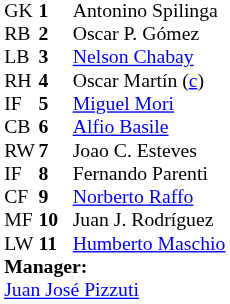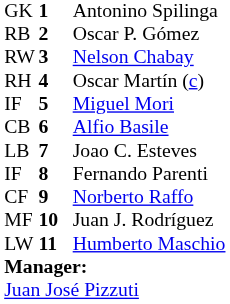(17, 57) LB -> (20, 57) RW
(20, 150) RW -> (17, 150) LB
